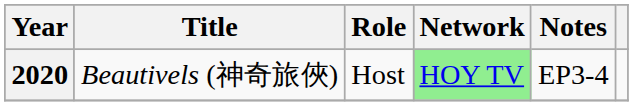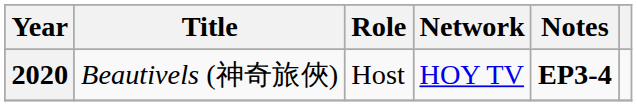(472, 74) lightgreen background -> (472, 74) no background
(573, 74) normal -> (575, 74) bold
